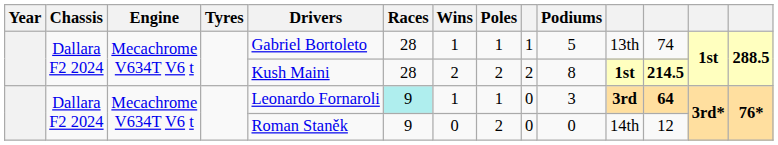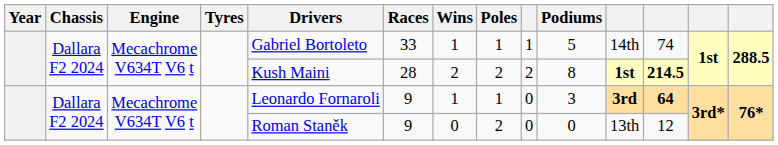(408, 44) 28 -> (408, 44) 33
(625, 44) 13th -> (625, 44) 14th
(408, 99) paleturquoise background -> (408, 99) no background
(625, 126) 14th -> (625, 126) 13th
